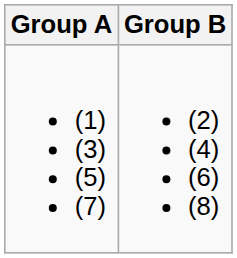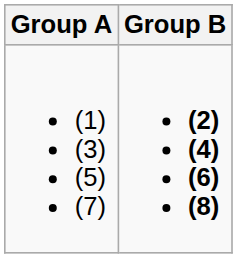(175, 163) normal -> (175, 163) bold
